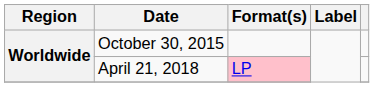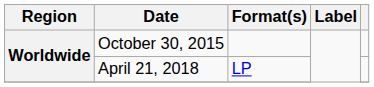(242, 69) pink background -> (242, 69) no background
